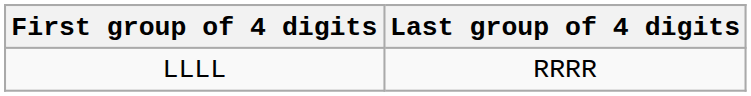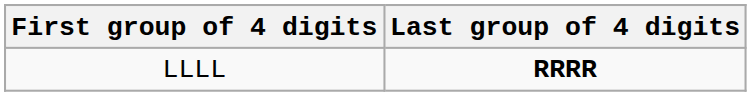(565, 70) normal -> (565, 70) bold
